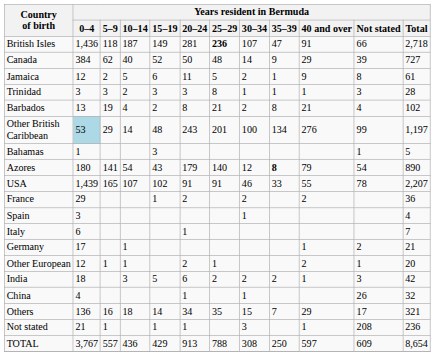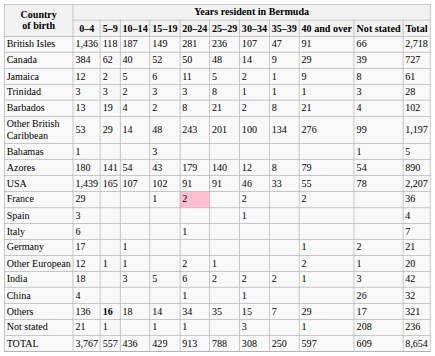(220, 44) bold -> (220, 44) normal
(80, 130) lightblue background -> (80, 130) no background
(274, 167) bold -> (274, 167) normal
(185, 199) no background -> (185, 199) pink background
(108, 311) normal -> (108, 311) bold
